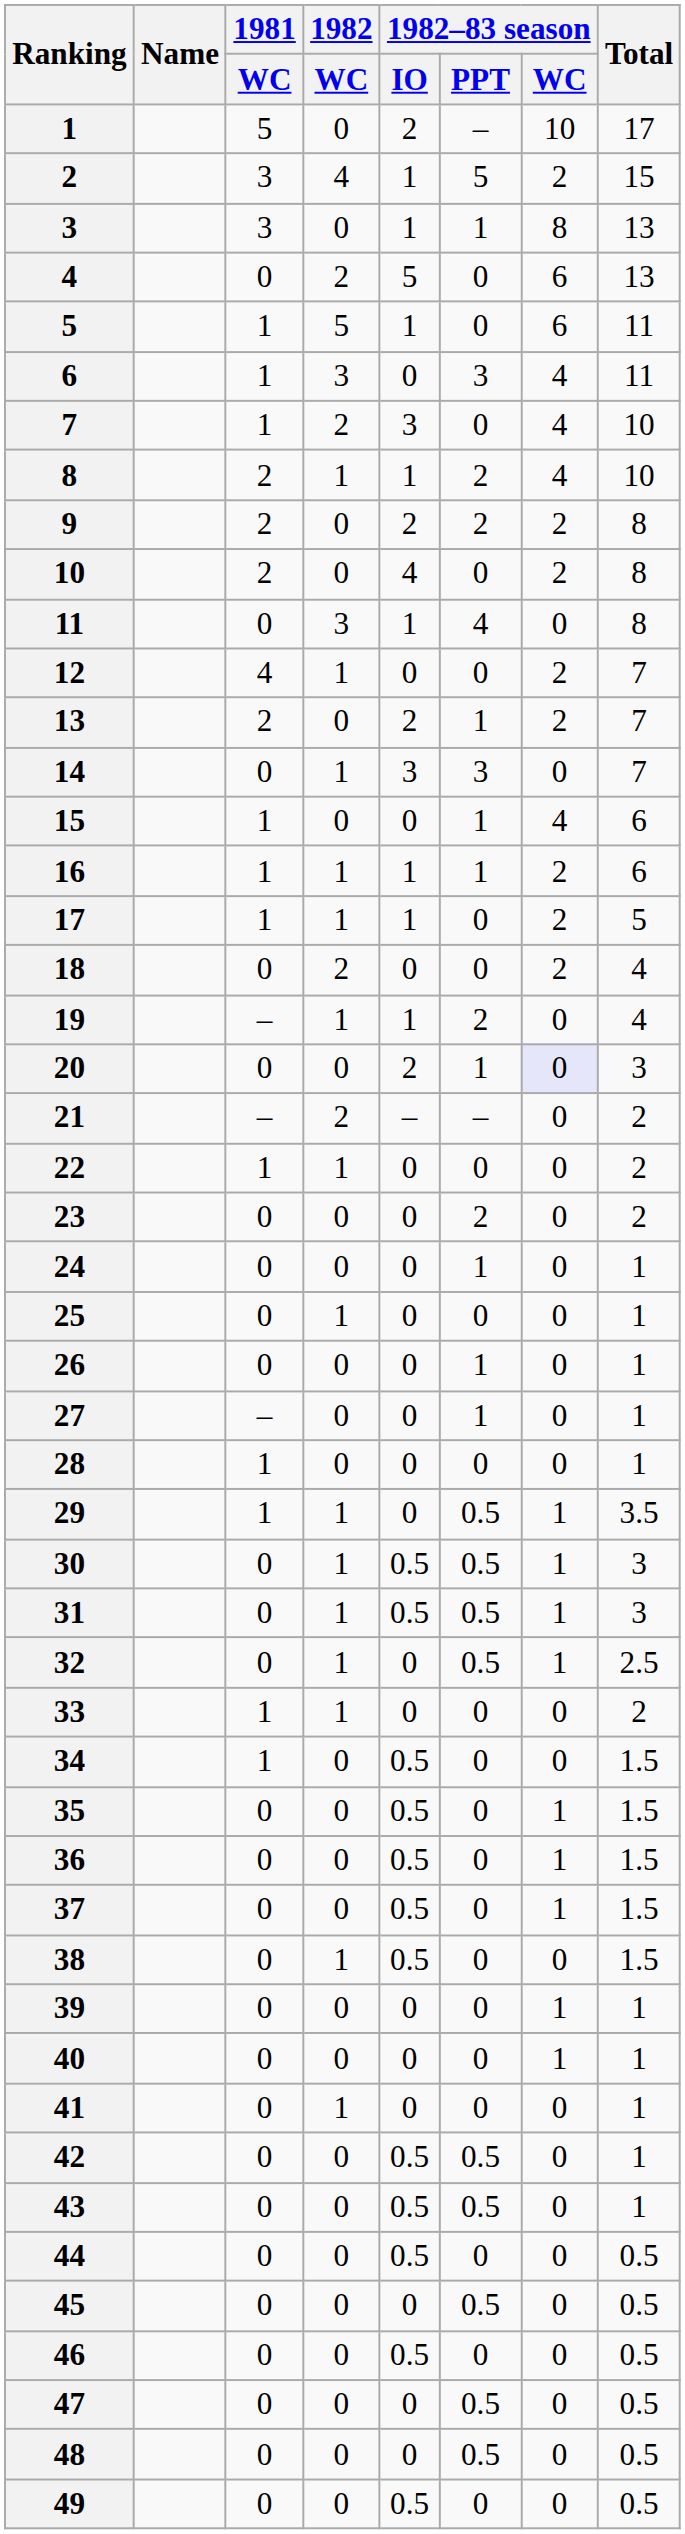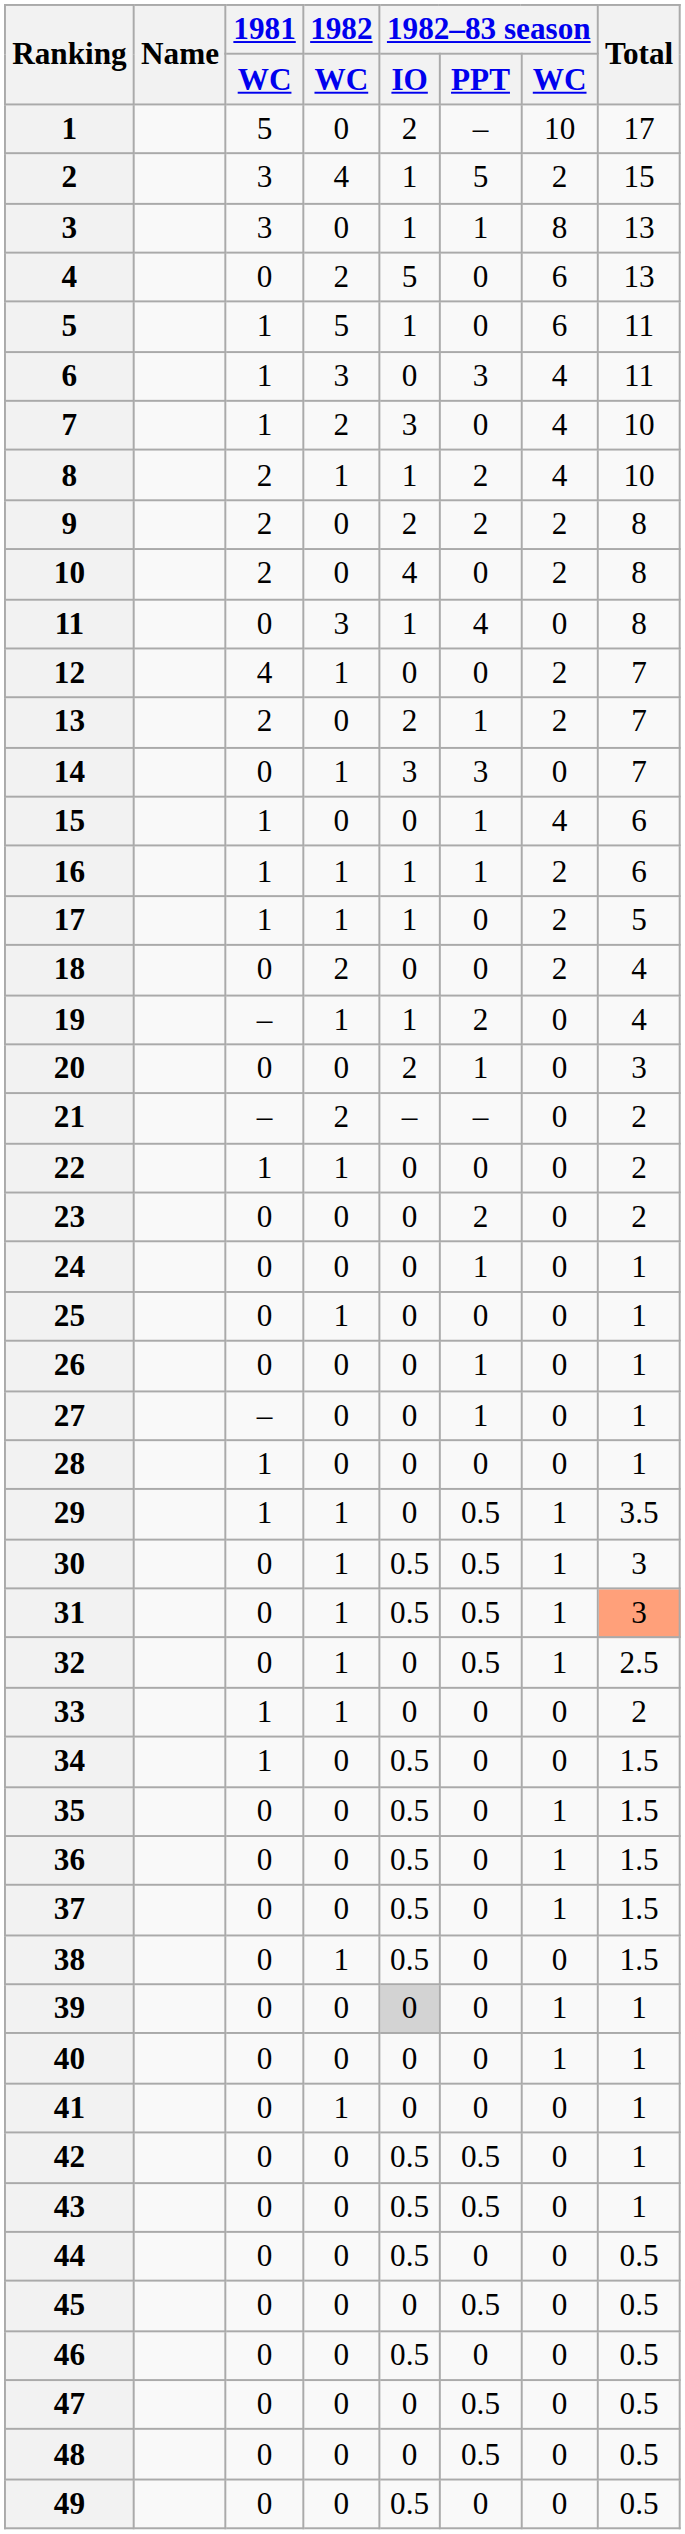(560, 1068) lavender background -> (560, 1068) no background
(639, 1612) no background -> (639, 1612) lightsalmon background
(410, 2008) no background -> (410, 2008) lightgrey background
